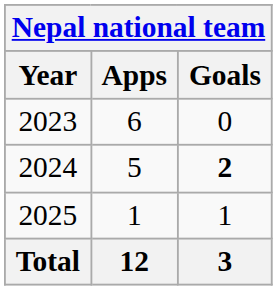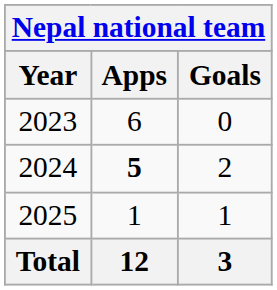(134, 167) normal -> (134, 167) bold
(225, 167) bold -> (225, 167) normal
